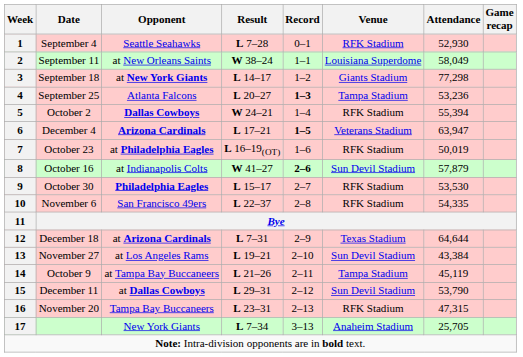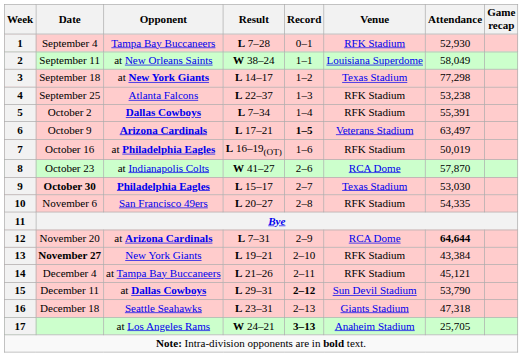(162, 43) Seattle Seahawks -> (163, 43) Tampa Bay Buccaneers
(373, 78) Giants Stadium -> (375, 78) Texas Stadium
(252, 95) L 20–27 -> (254, 95) L 22–37
(303, 95) bold -> (304, 95) normal
(373, 95) Tampa Stadium -> (375, 95) RFK Stadium
(453, 95) 53,236 -> (455, 95) 53,238
(252, 113) W 24–21 -> (254, 113) L 7–34
(453, 113) 55,394 -> (455, 113) 55,391
(69, 130) December 4 -> (70, 130) October 9
(453, 130) 63,947 -> (455, 130) 63,497
(69, 149) October 23 -> (70, 149) October 16
(69, 168) October 16 -> (70, 168) October 23
(303, 168) bold -> (304, 168) normal
(373, 168) Sun Devil Stadium -> (375, 168) RCA Dome
(453, 168) 57,879 -> (455, 168) 57,870
(69, 186) normal -> (70, 186) bold
(373, 186) RFK Stadium -> (375, 186) Texas Stadium
(453, 186) 53,530 -> (455, 186) 53,030
(252, 203) L 22–37 -> (254, 203) L 20–27
(69, 238) December 18 -> (70, 238) November 20
(373, 238) Texas Stadium -> (375, 238) RCA Dome
(453, 238) normal -> (455, 238) bold
(69, 256) normal -> (70, 256) bold
(162, 256) at Los Angeles Rams -> (163, 256) New York Giants
(373, 256) Sun Devil Stadium -> (375, 256) RFK Stadium
(69, 273) October 9 -> (70, 273) December 4
(373, 273) Tampa Stadium -> (375, 273) RFK Stadium
(453, 273) 45,119 -> (455, 273) 45,121
(303, 291) normal -> (304, 291) bold
(69, 308) November 20 -> (70, 308) December 18
(162, 308) Tampa Bay Buccaneers -> (163, 308) Seattle Seahawks
(373, 308) RFK Stadium -> (375, 308) Giants Stadium
(453, 308) 47,315 -> (455, 308) 47,318
(162, 326) New York Giants -> (163, 326) at Los Angeles Rams
(252, 326) L 7–34 -> (254, 326) W 24–21
(303, 326) normal -> (304, 326) bold
